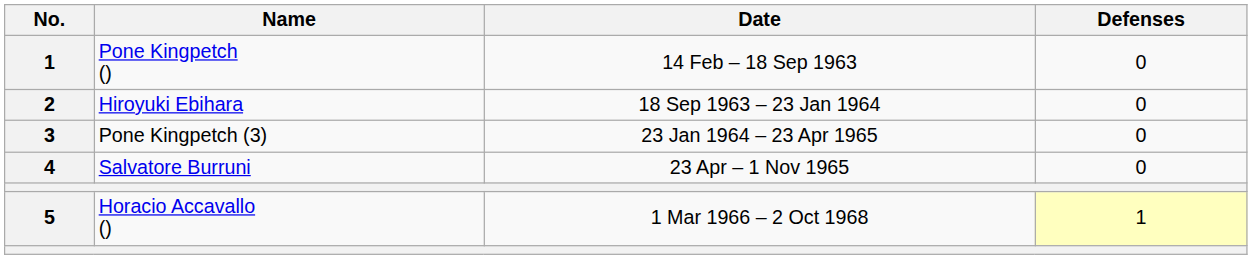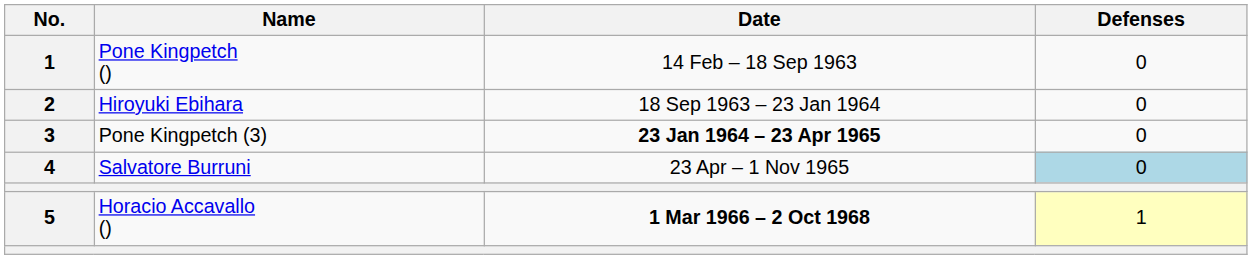(760, 135) normal -> (759, 135) bold
(1141, 167) no background -> (1141, 167) lightblue background
(760, 218) normal -> (759, 218) bold
